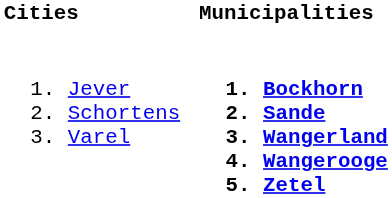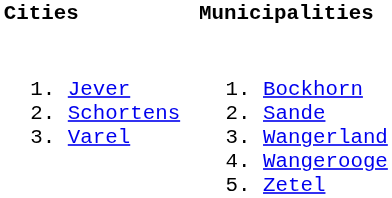(293, 137) bold -> (293, 137) normal
